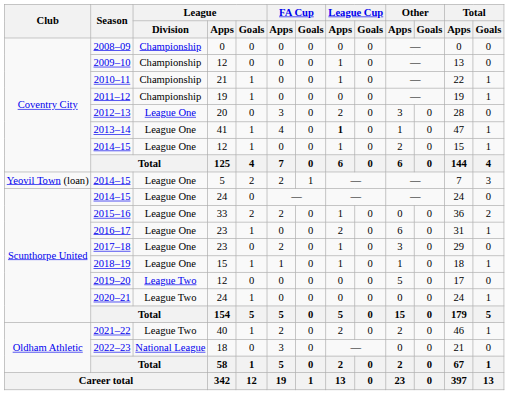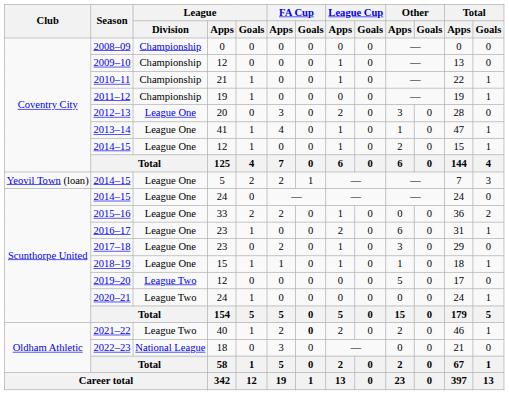(340, 130) bold -> (340, 130) normal
(311, 331) normal -> (311, 331) bold
